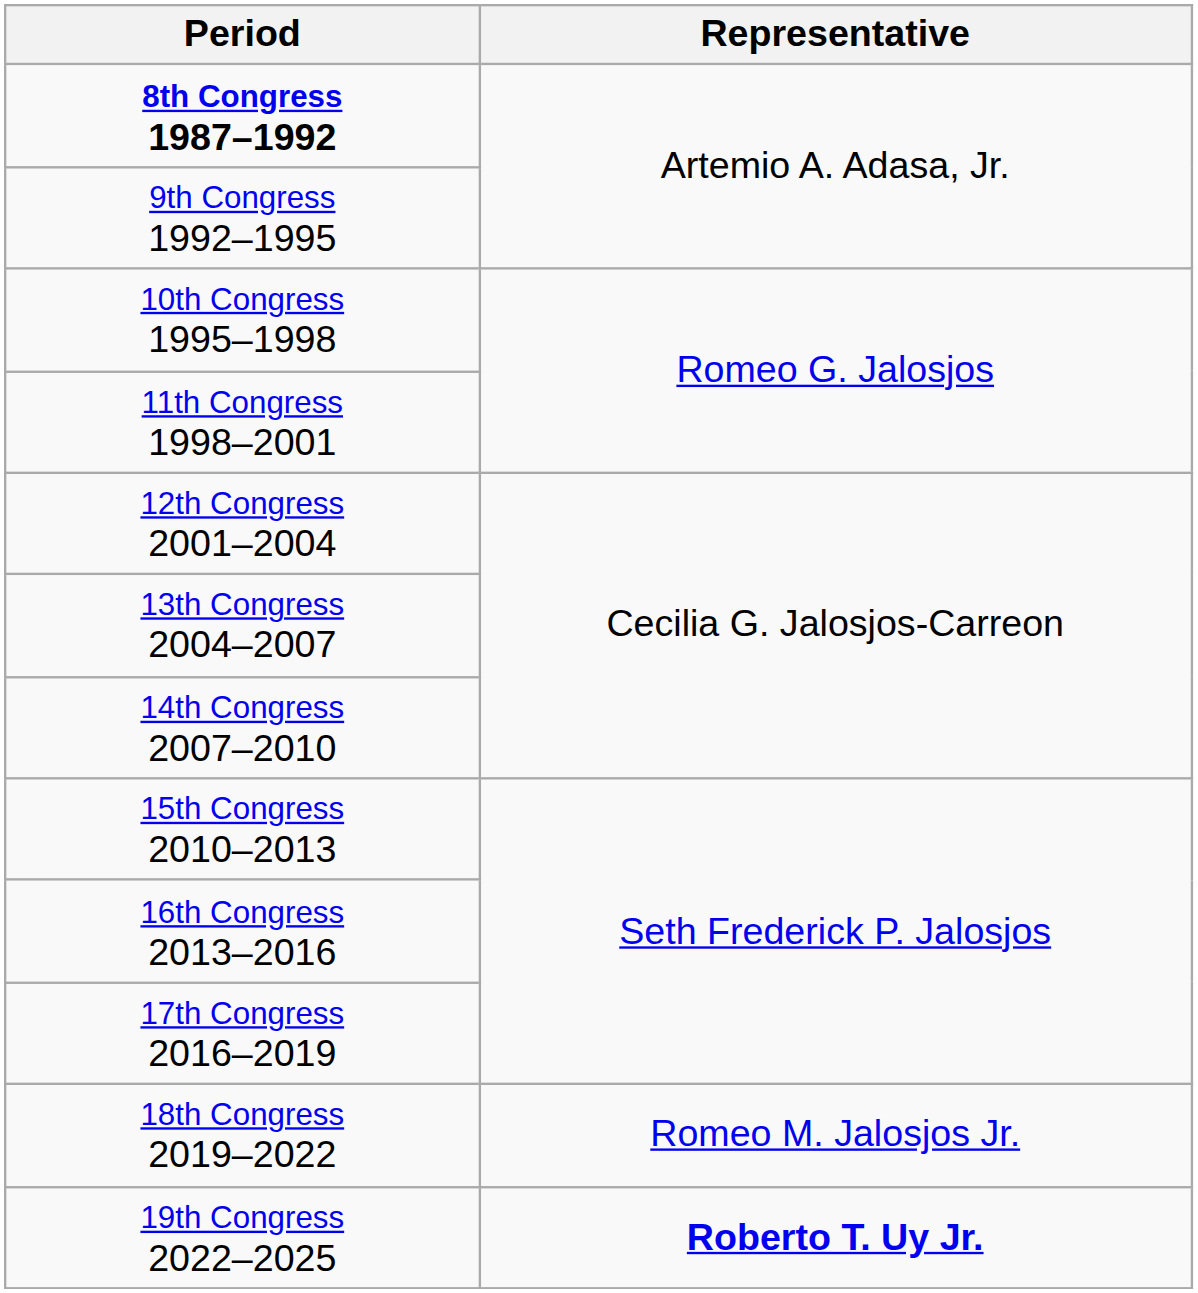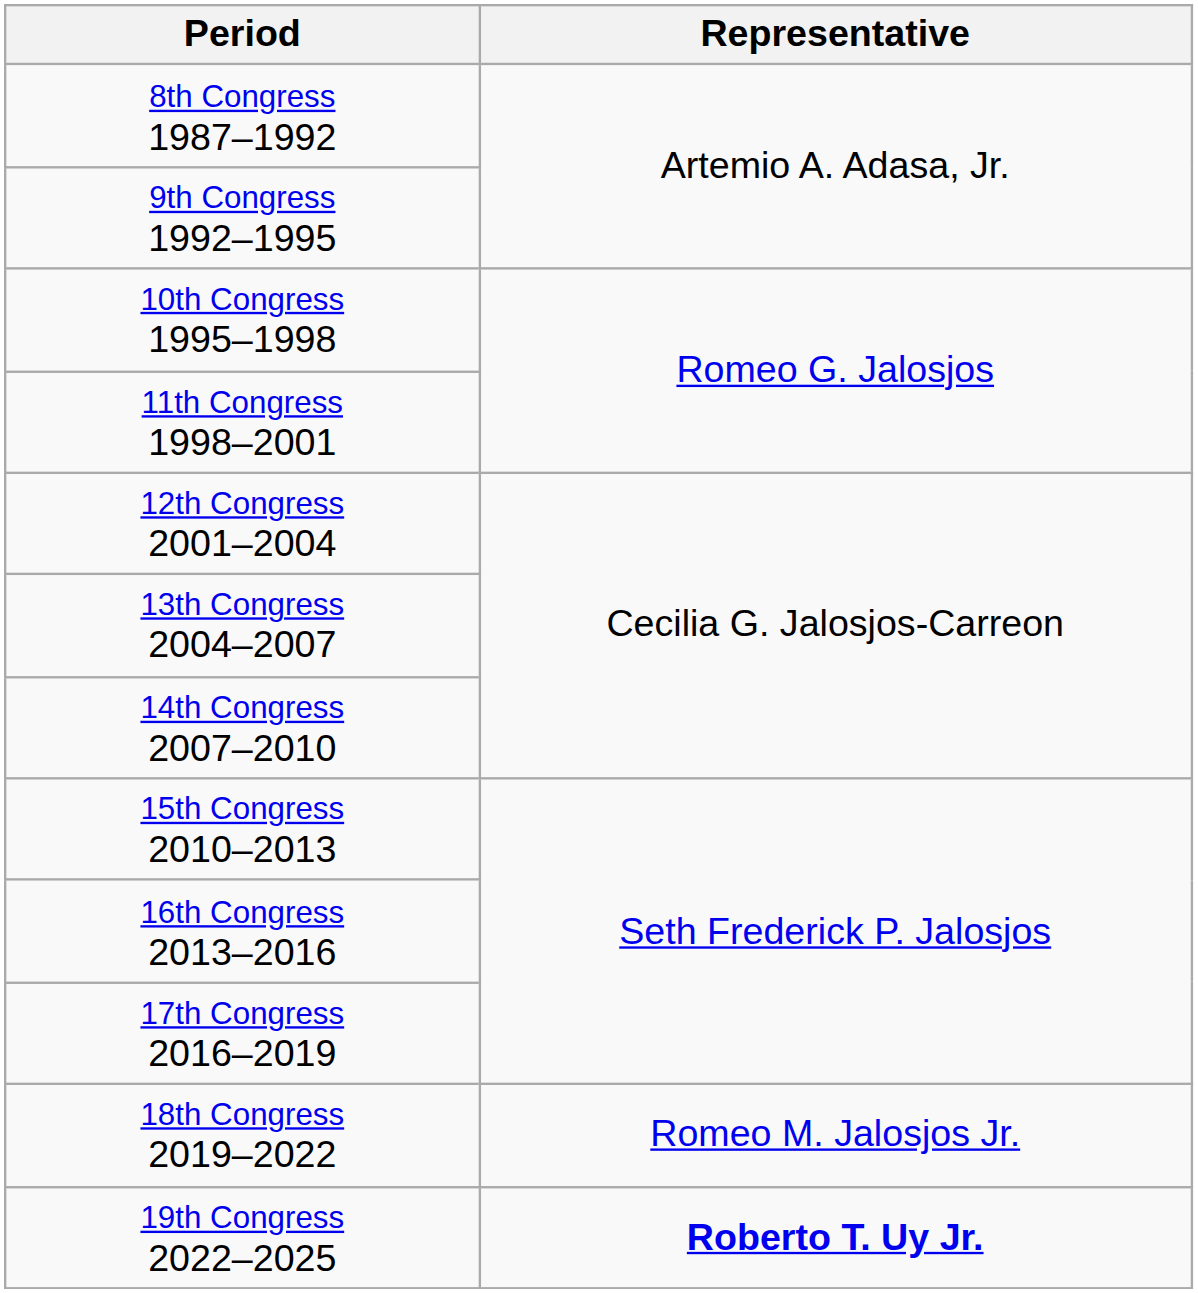(242, 115) bold -> (242, 117) normal
